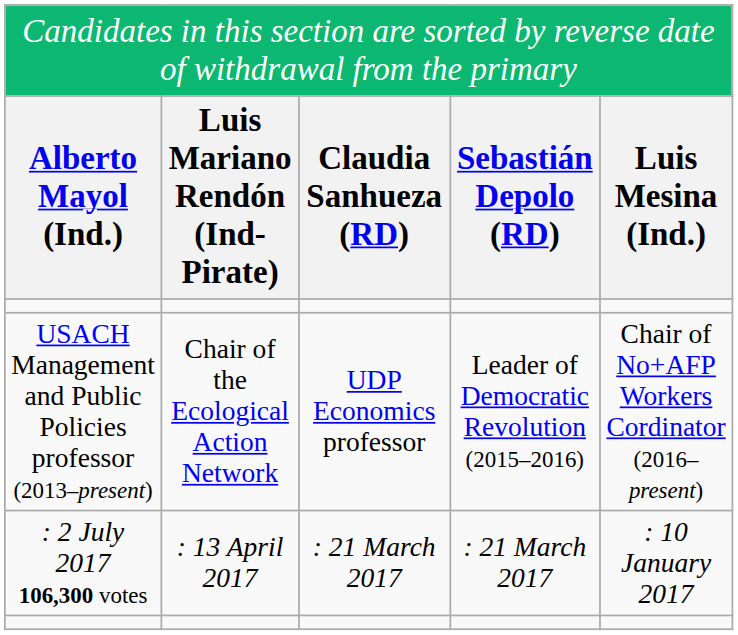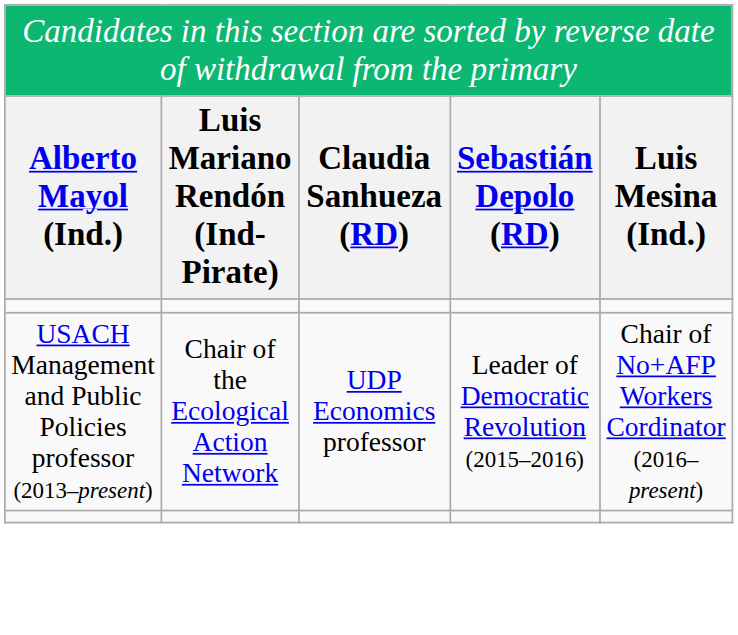- row: (83, 563)
